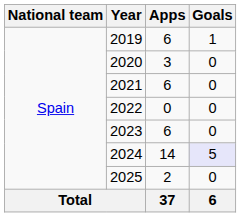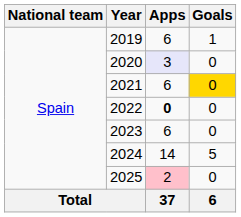(167, 62) no background -> (167, 62) lavender background
(212, 85) no background -> (212, 85) gold background
(167, 108) normal -> (167, 108) bold
(212, 154) lavender background -> (212, 154) no background
(167, 177) no background -> (167, 177) pink background
